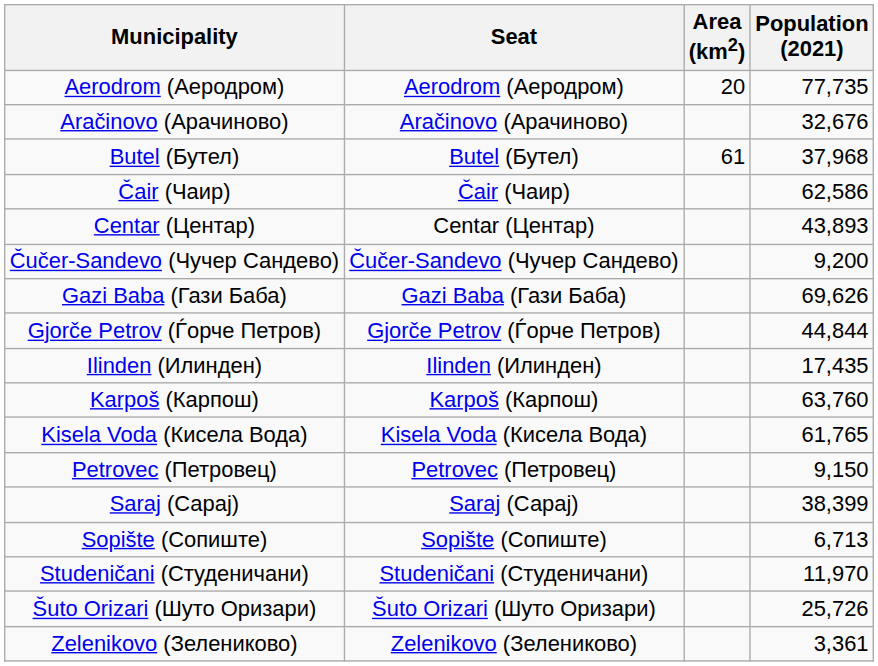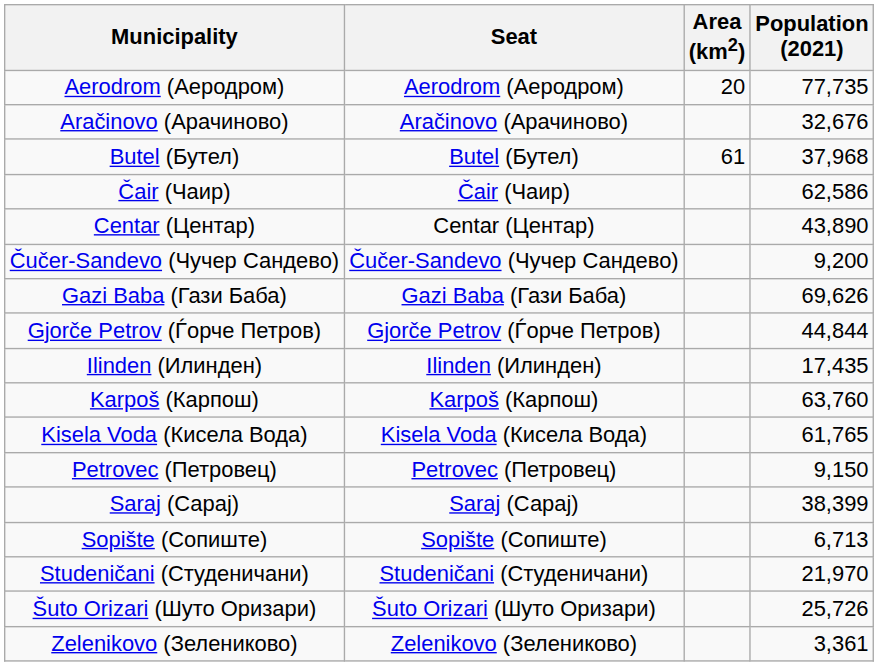(835, 226) 43,893 -> (835, 226) 43,890
(836, 573) 11,970 -> (835, 573) 21,970
